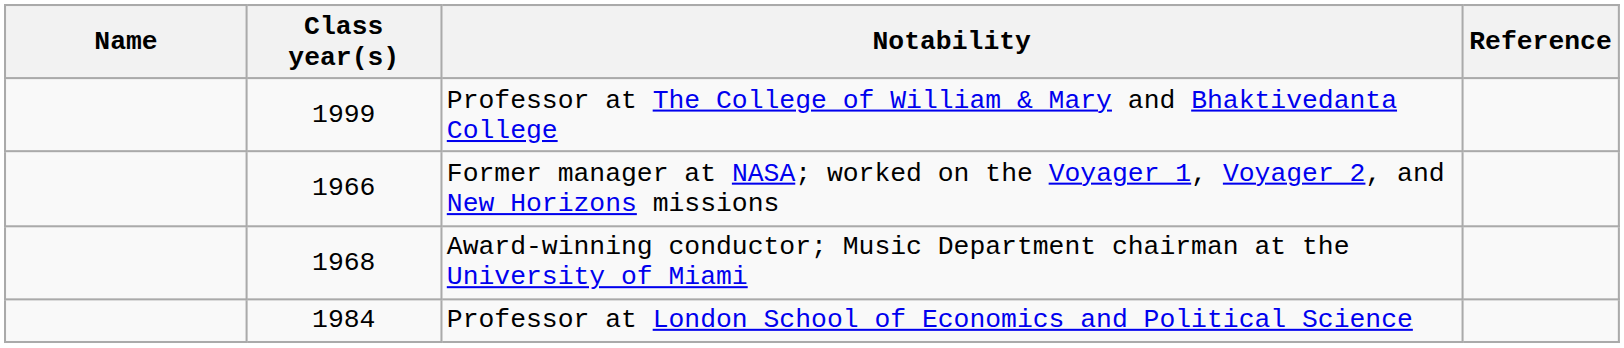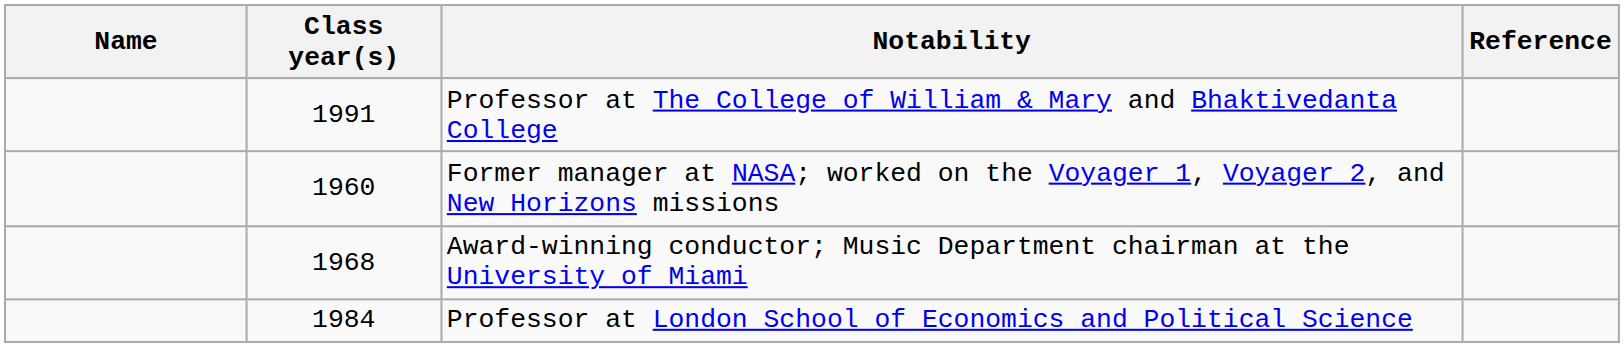(344, 115) 1999 -> (344, 115) 1991
(344, 189) 1966 -> (344, 189) 1960
